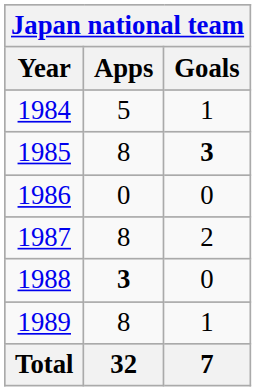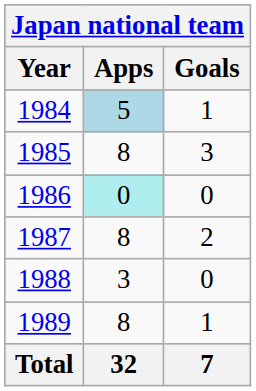(124, 110) no background -> (124, 110) lightblue background
(207, 152) bold -> (207, 152) normal
(124, 195) no background -> (124, 195) paleturquoise background
(124, 279) bold -> (124, 279) normal
